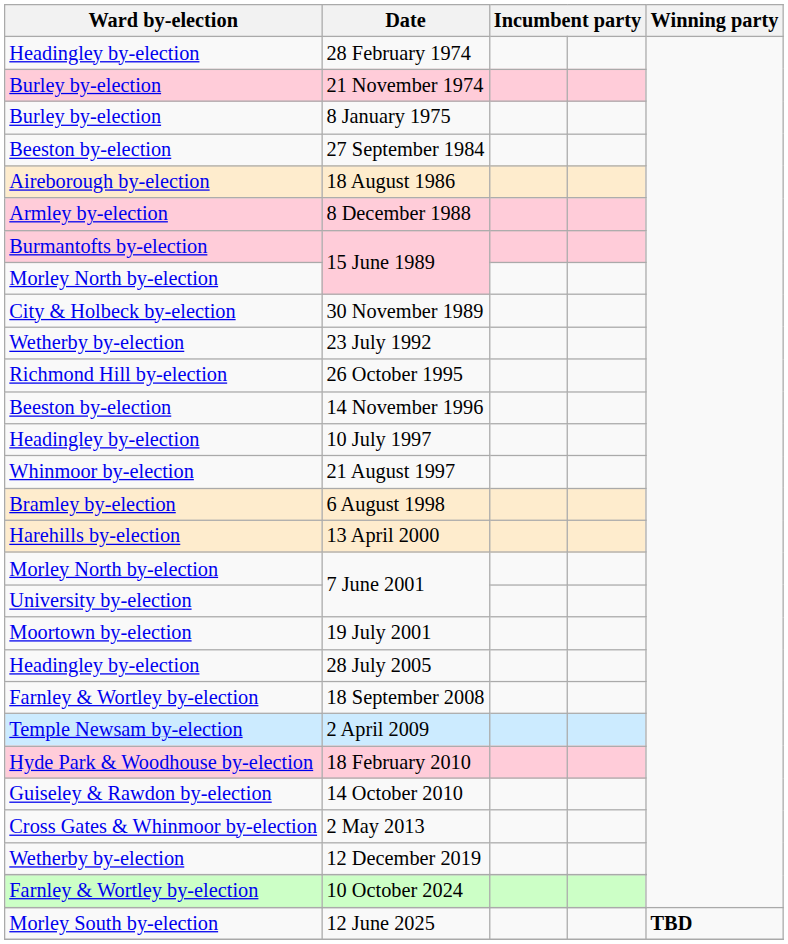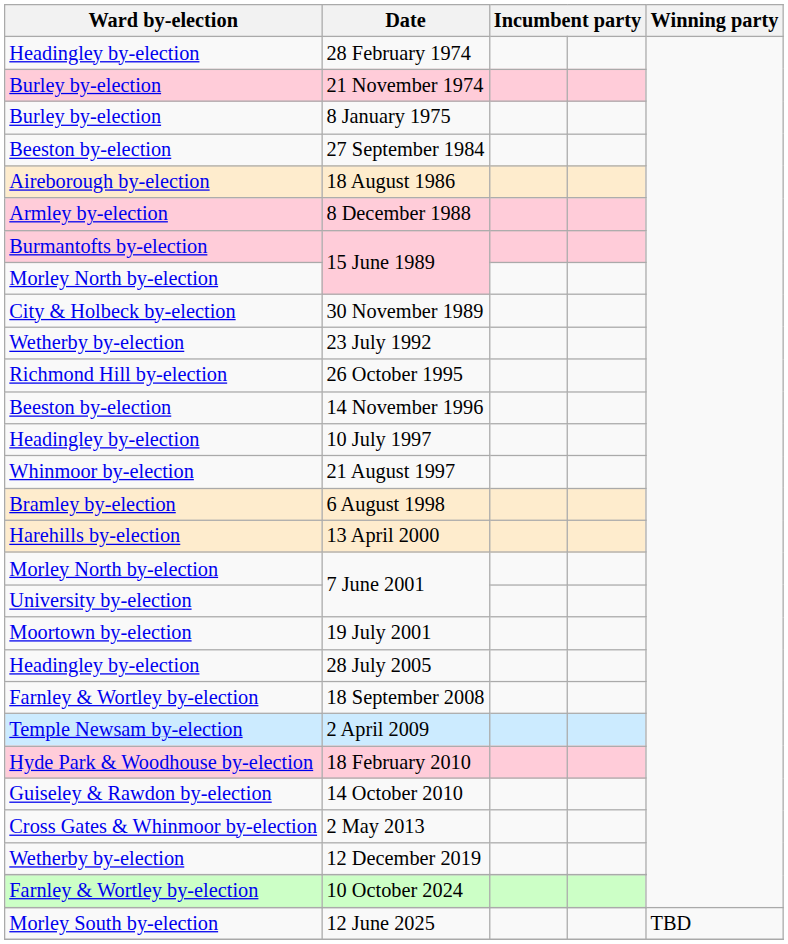(671, 922) bold -> (671, 922) normal
